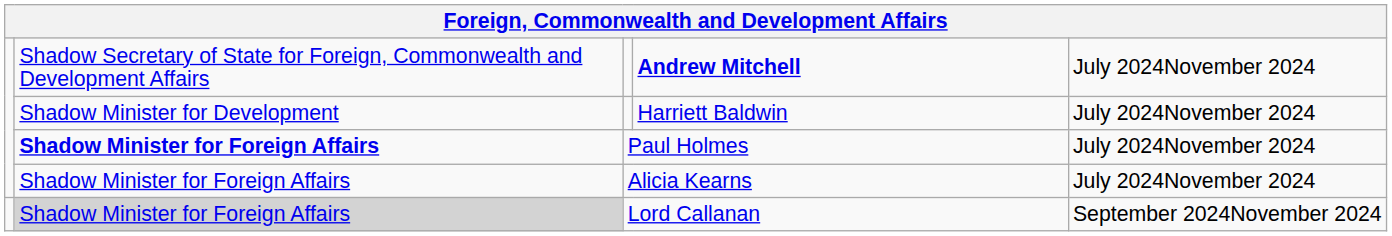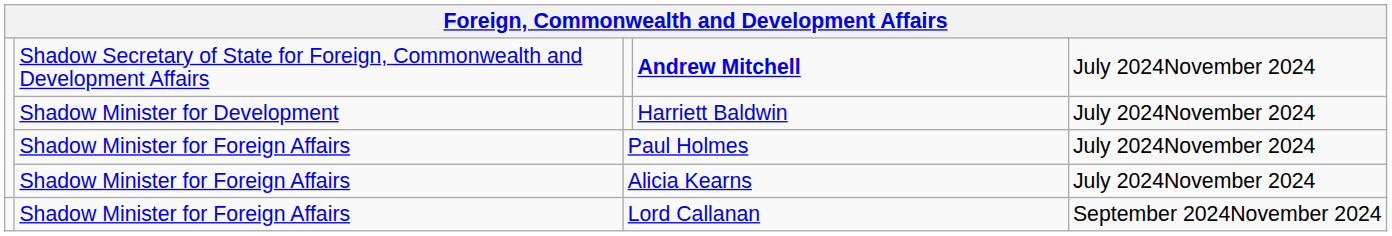(199, 146) bold -> (185, 146) normal
(185, 214) lightgrey background -> (185, 214) no background
